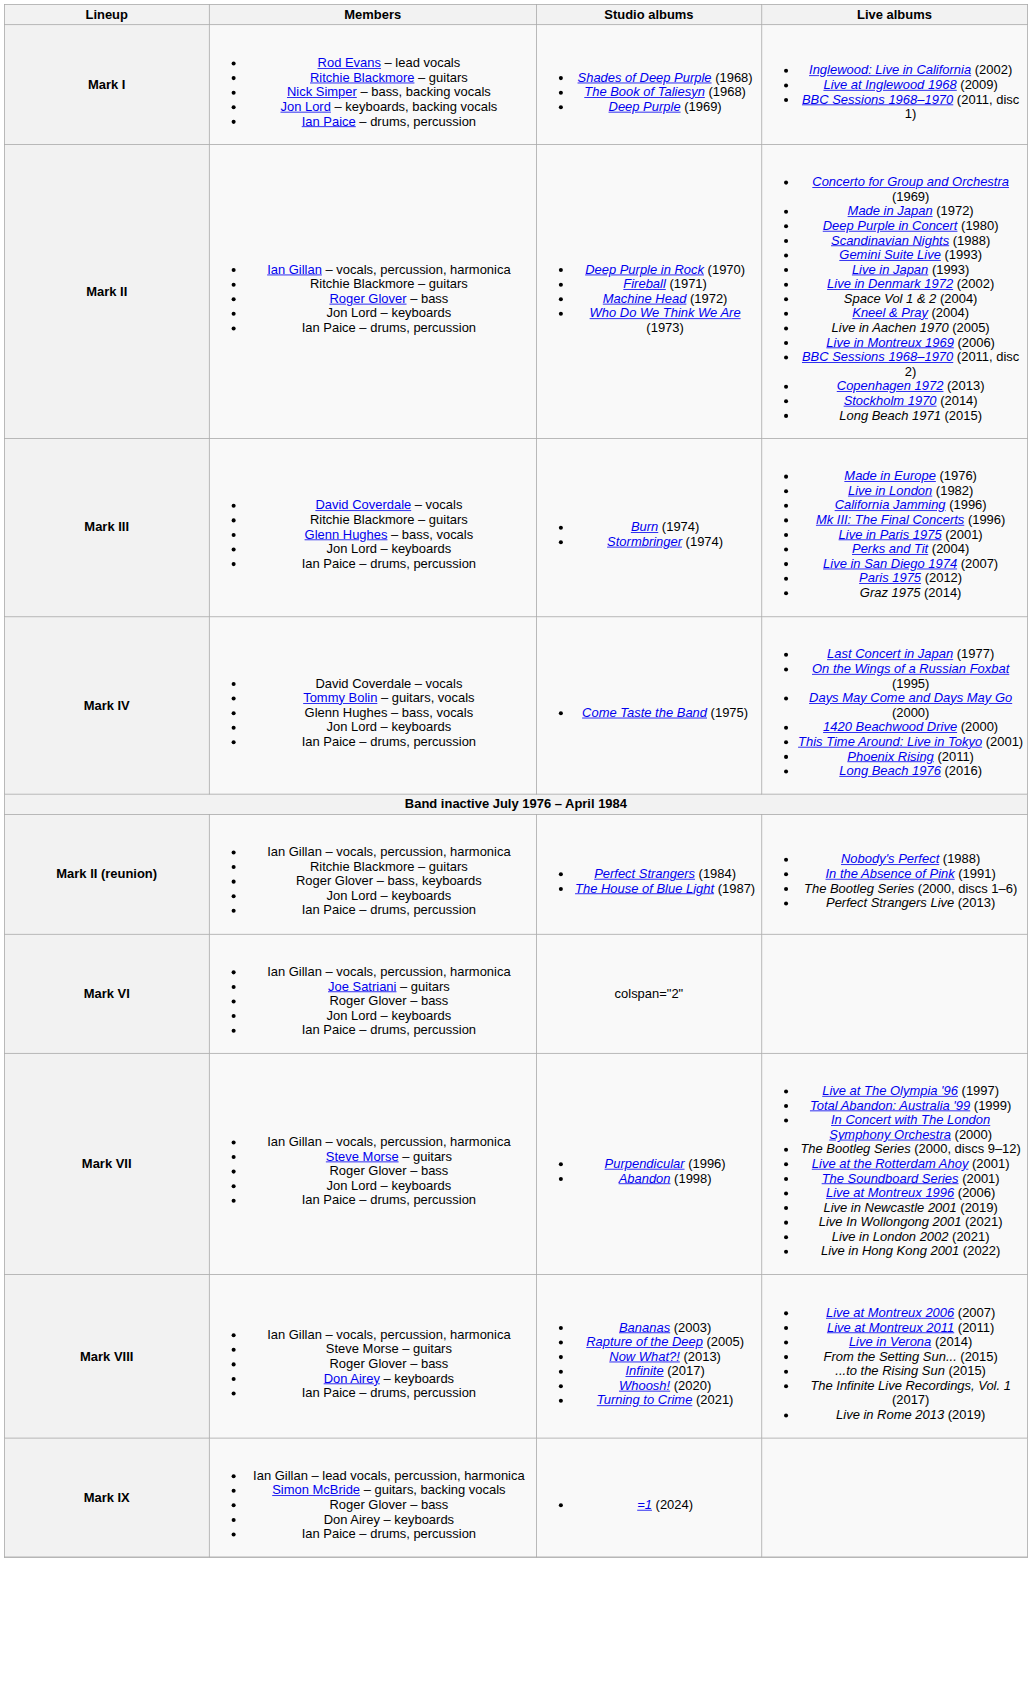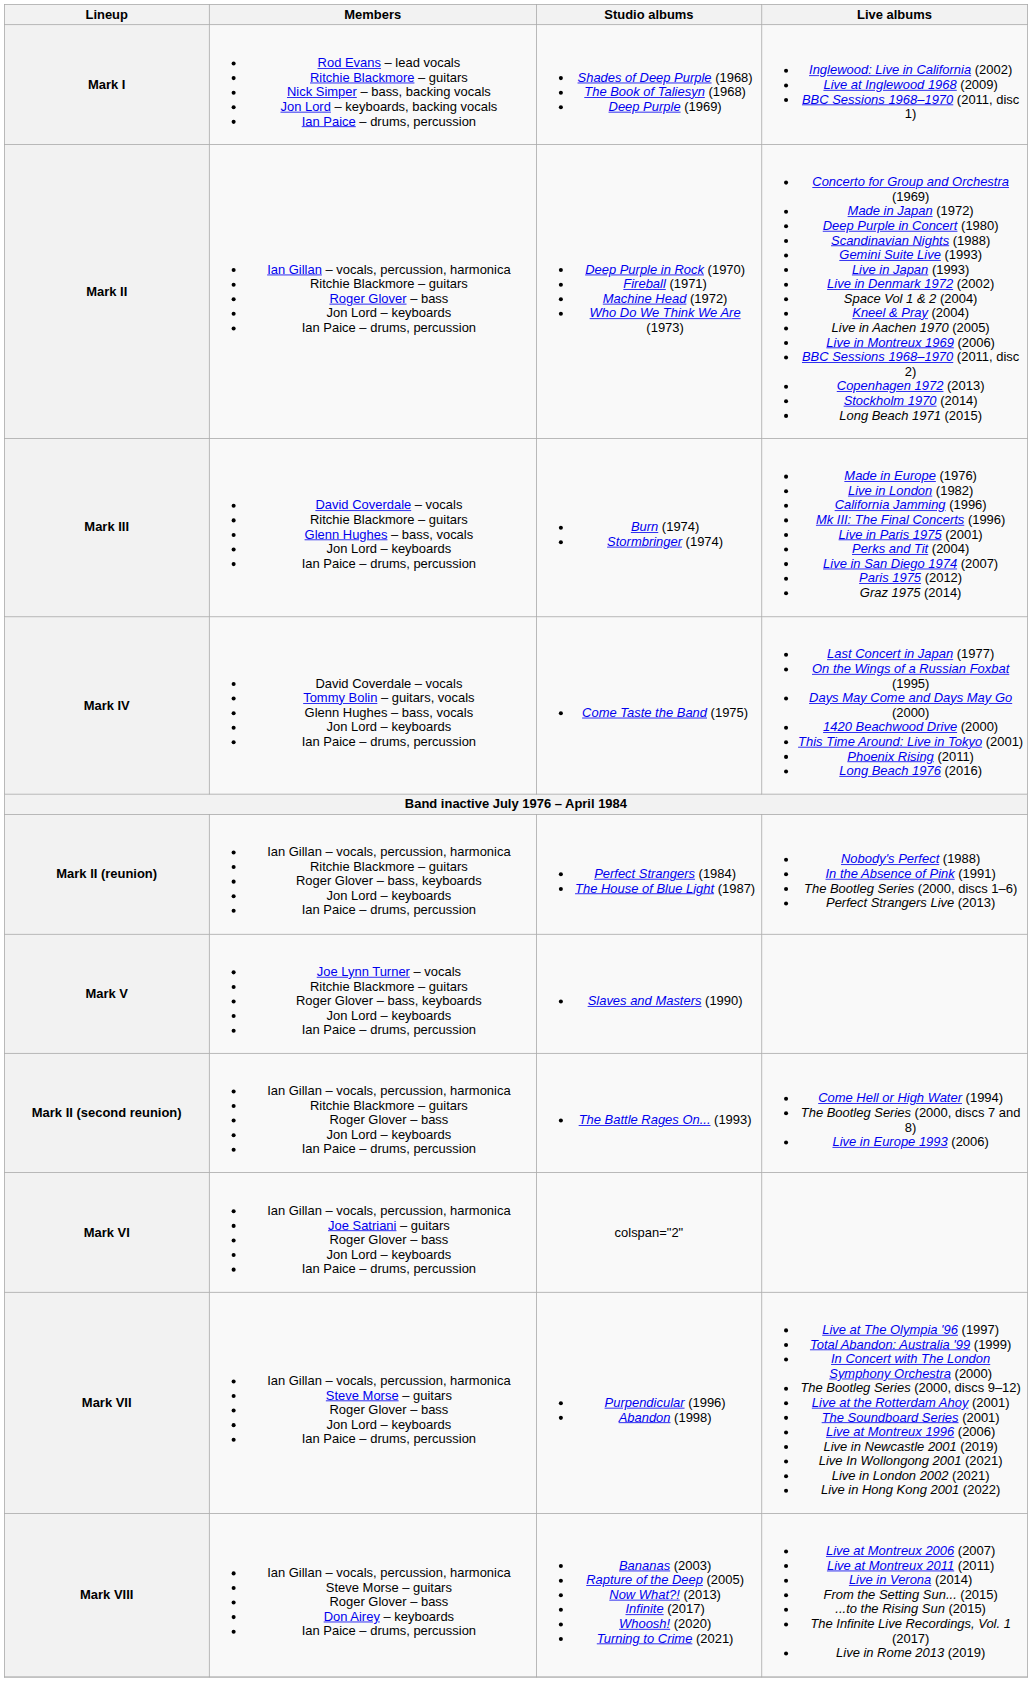+ row: (107, 993)
+ row: (107, 1113)
- row: (107, 1497)
